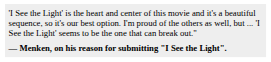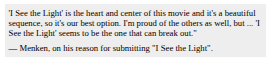(118, 48) bold -> (111, 48) normal
